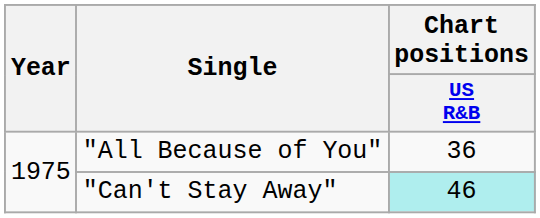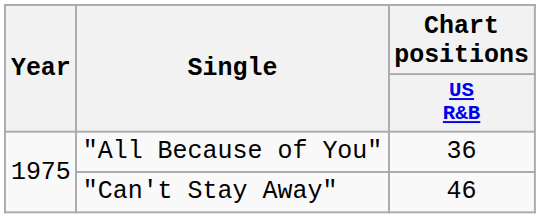(462, 192) paleturquoise background -> (462, 192) no background
